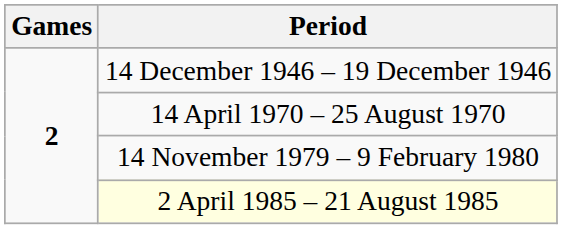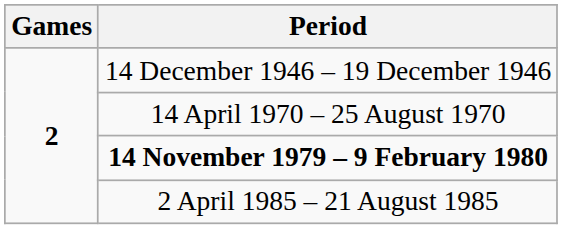(328, 157) normal -> (328, 157) bold
(328, 200) lightyellow background -> (328, 200) no background
